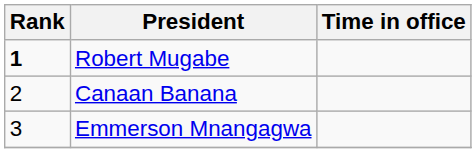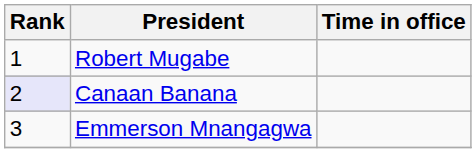(16, 57) bold -> (16, 57) normal
(16, 93) no background -> (16, 93) lavender background
